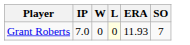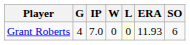+ column: (80, 13)
(161, 31) 7 -> (175, 31) 6
